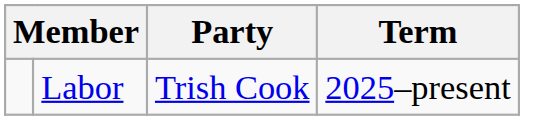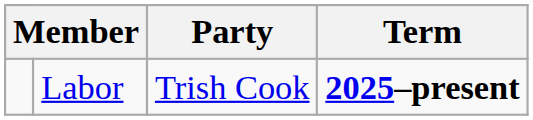(418, 86) normal -> (423, 86) bold
